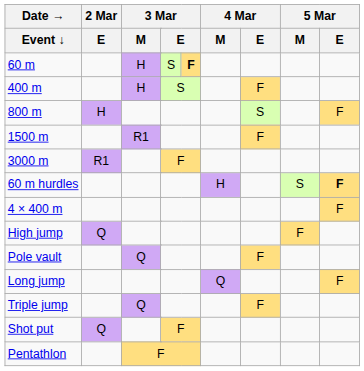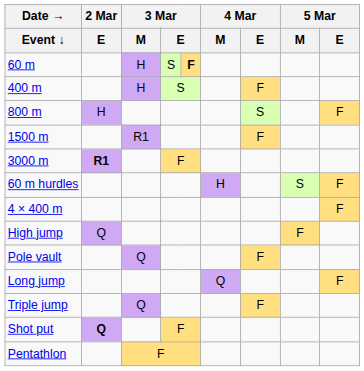(101, 160) normal -> (101, 160) bold
(340, 184) bold -> (340, 184) normal
(101, 329) normal -> (101, 329) bold
